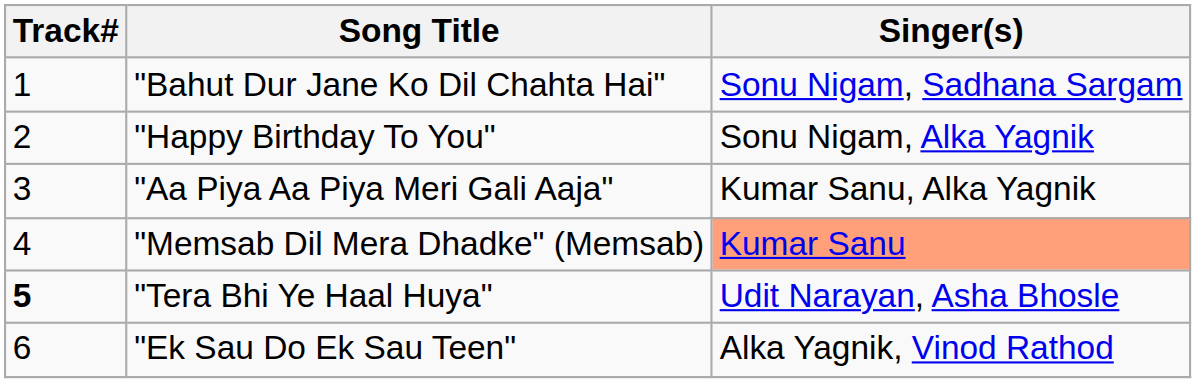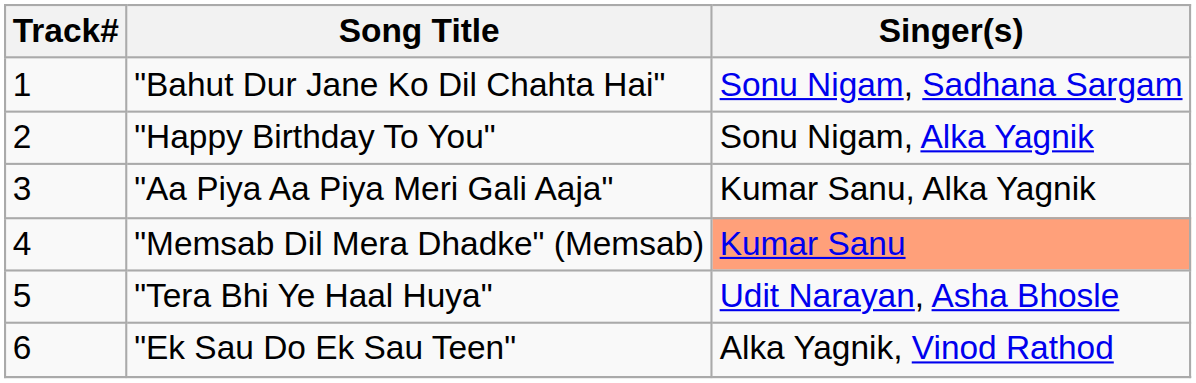(22, 296) bold -> (22, 296) normal
